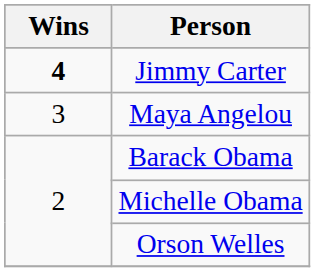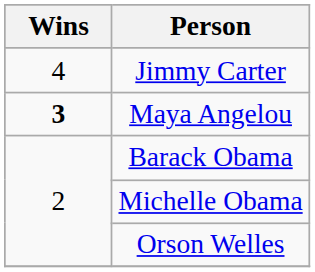(59, 69) bold -> (59, 69) normal
(59, 113) normal -> (59, 113) bold
